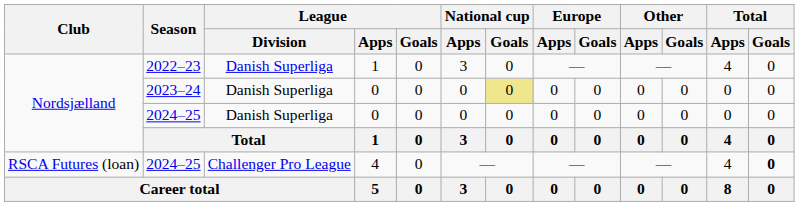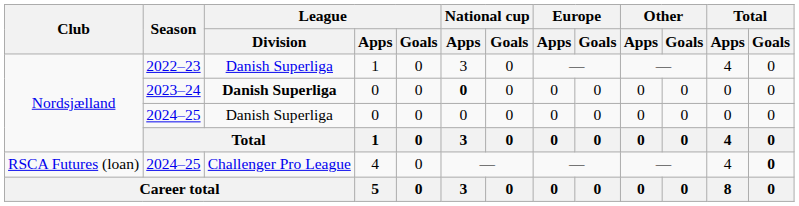(279, 90) normal -> (279, 90) bold
(463, 90) normal -> (463, 90) bold
(509, 90) khaki background -> (509, 90) no background
